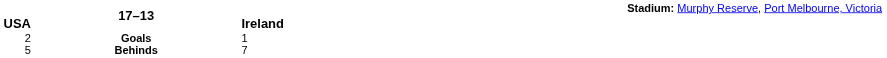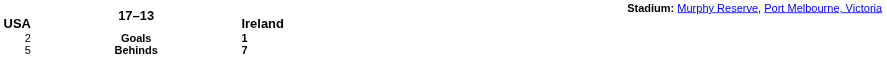(245, 45) normal -> (245, 45) bold
